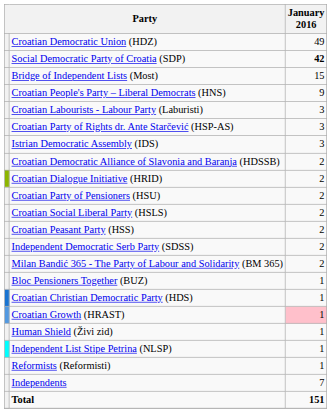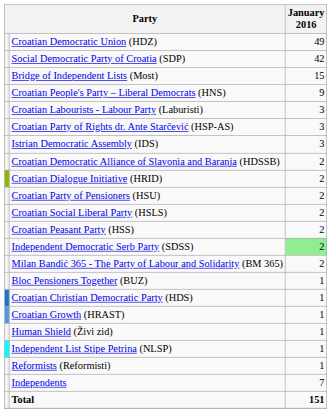(319, 59) bold -> (319, 59) normal
(322, 247) no background -> (322, 247) lightgreen background
(322, 315) pink background -> (322, 315) no background
